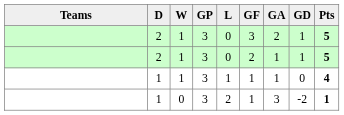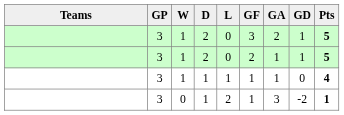columns swapped: (205, 15) <-> (159, 15)
